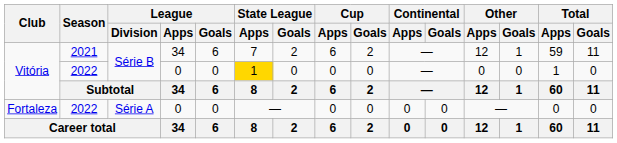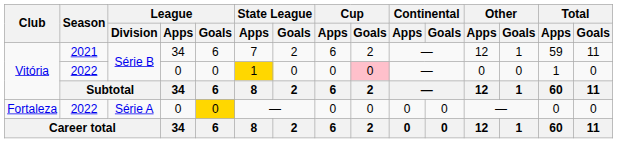(370, 71) no background -> (370, 71) pink background
(215, 109) no background -> (215, 109) gold background
